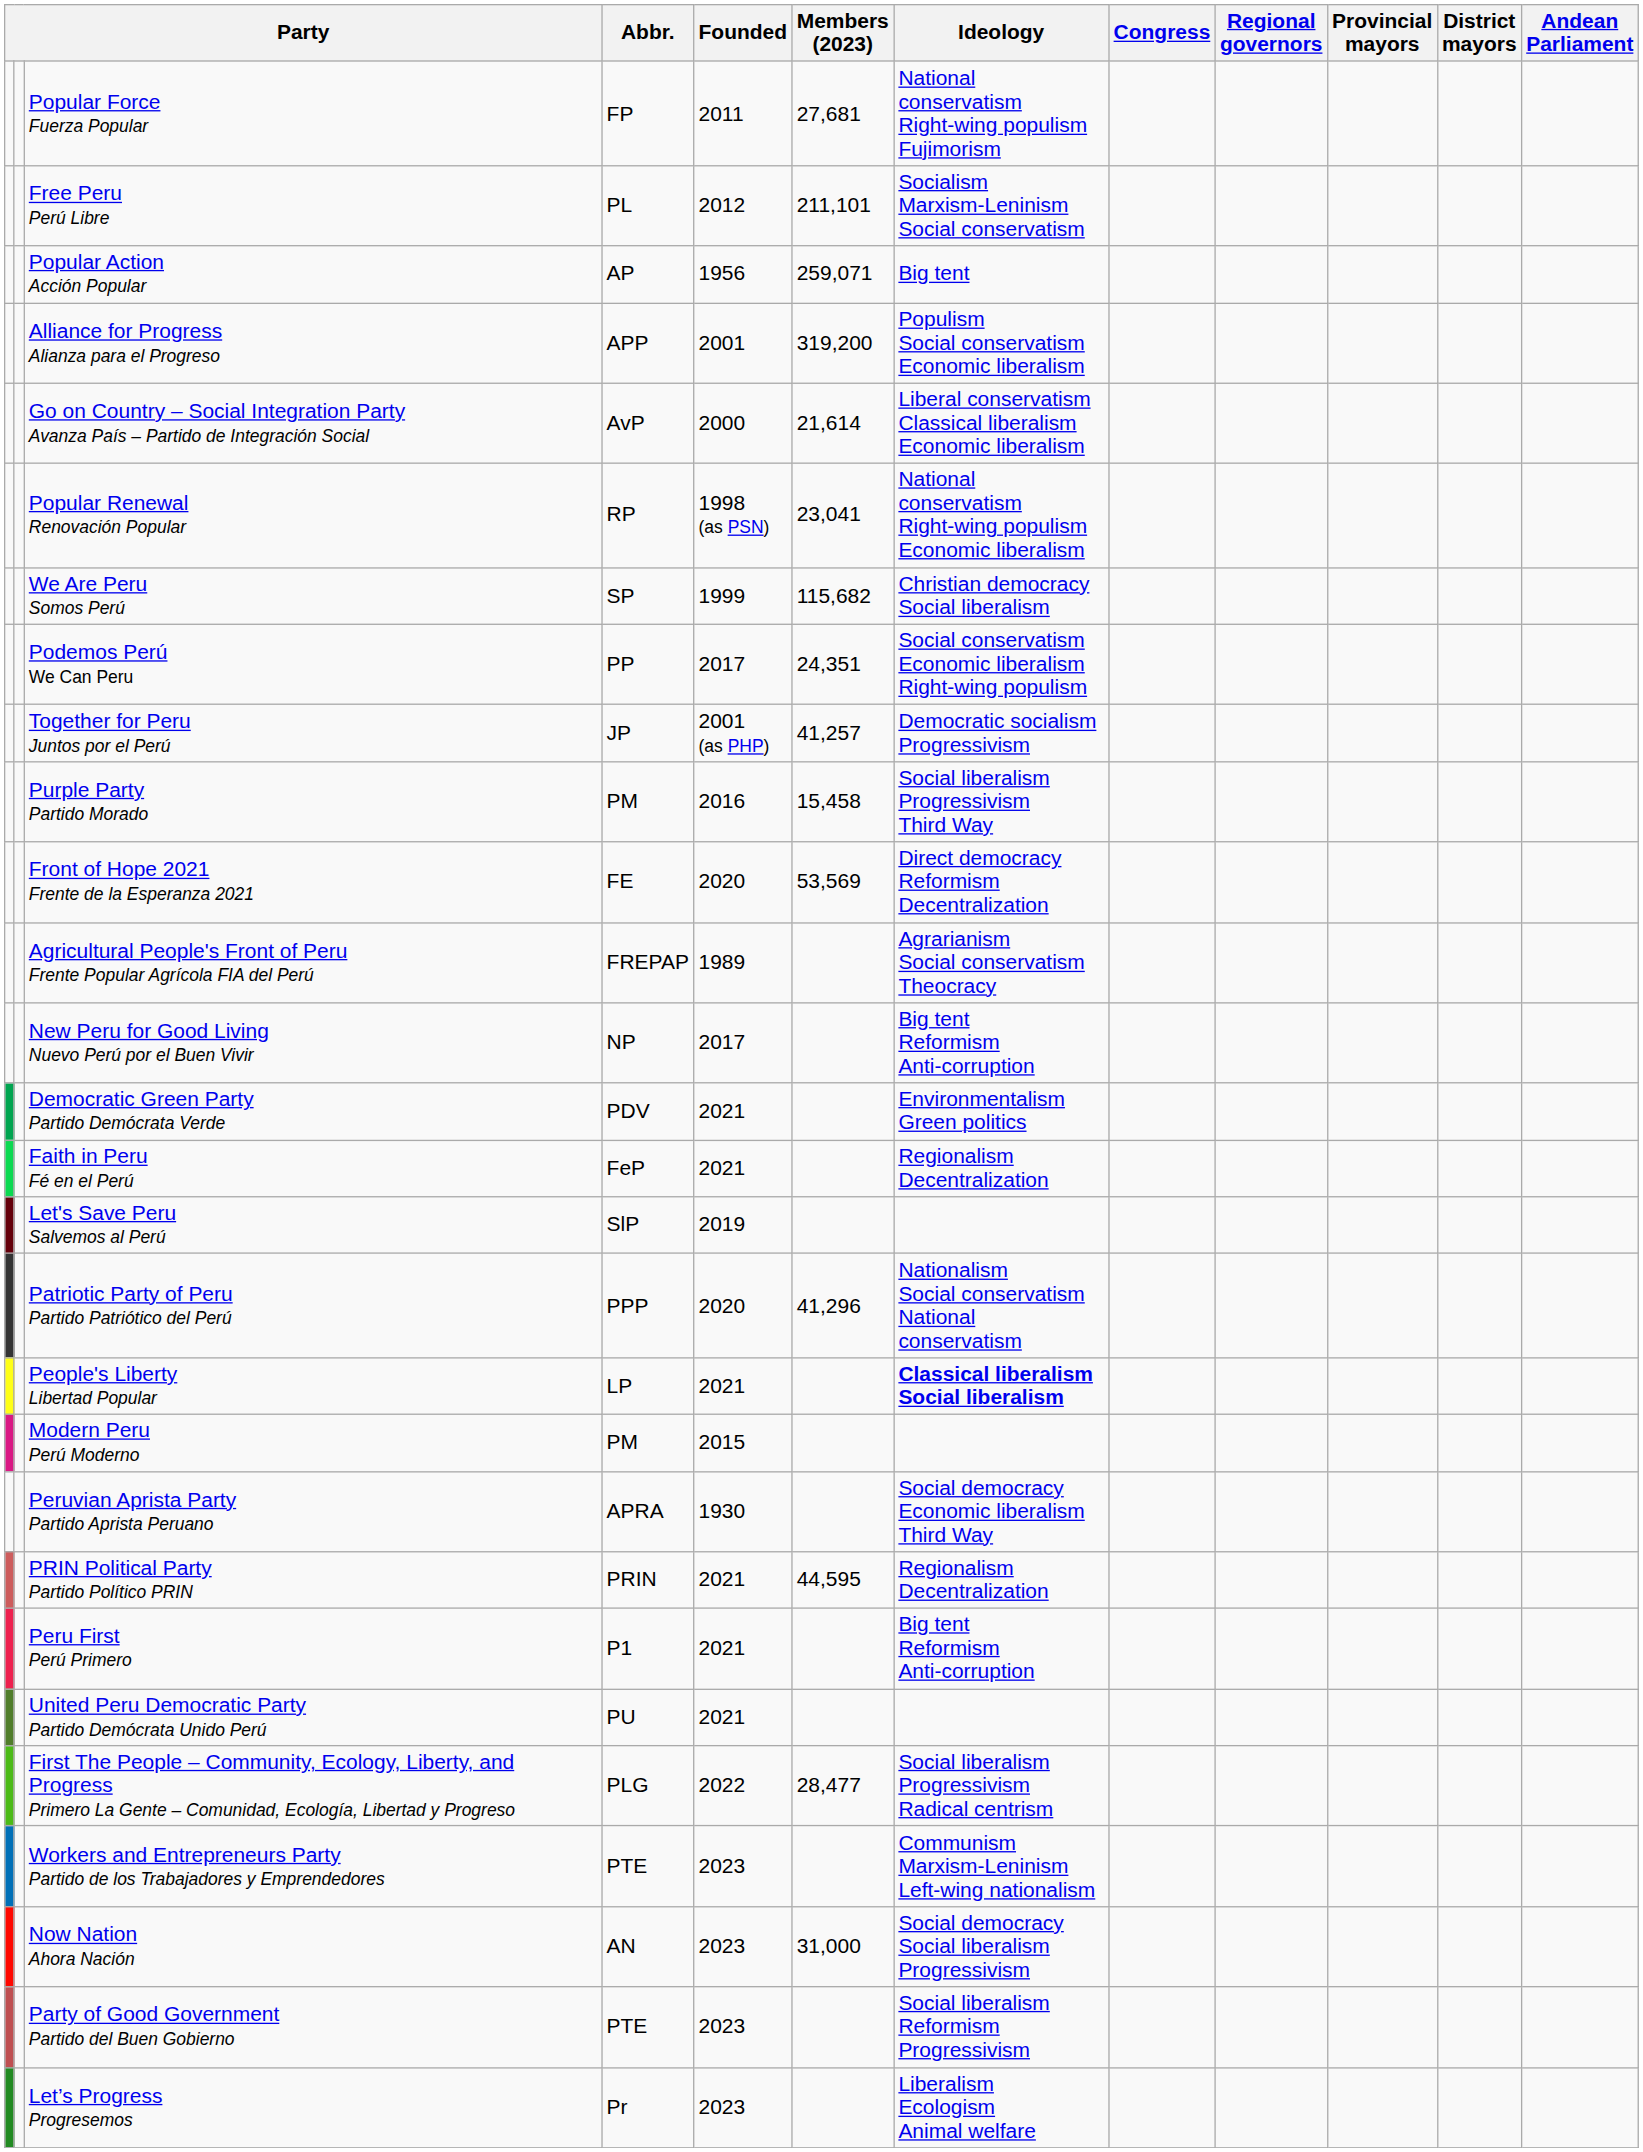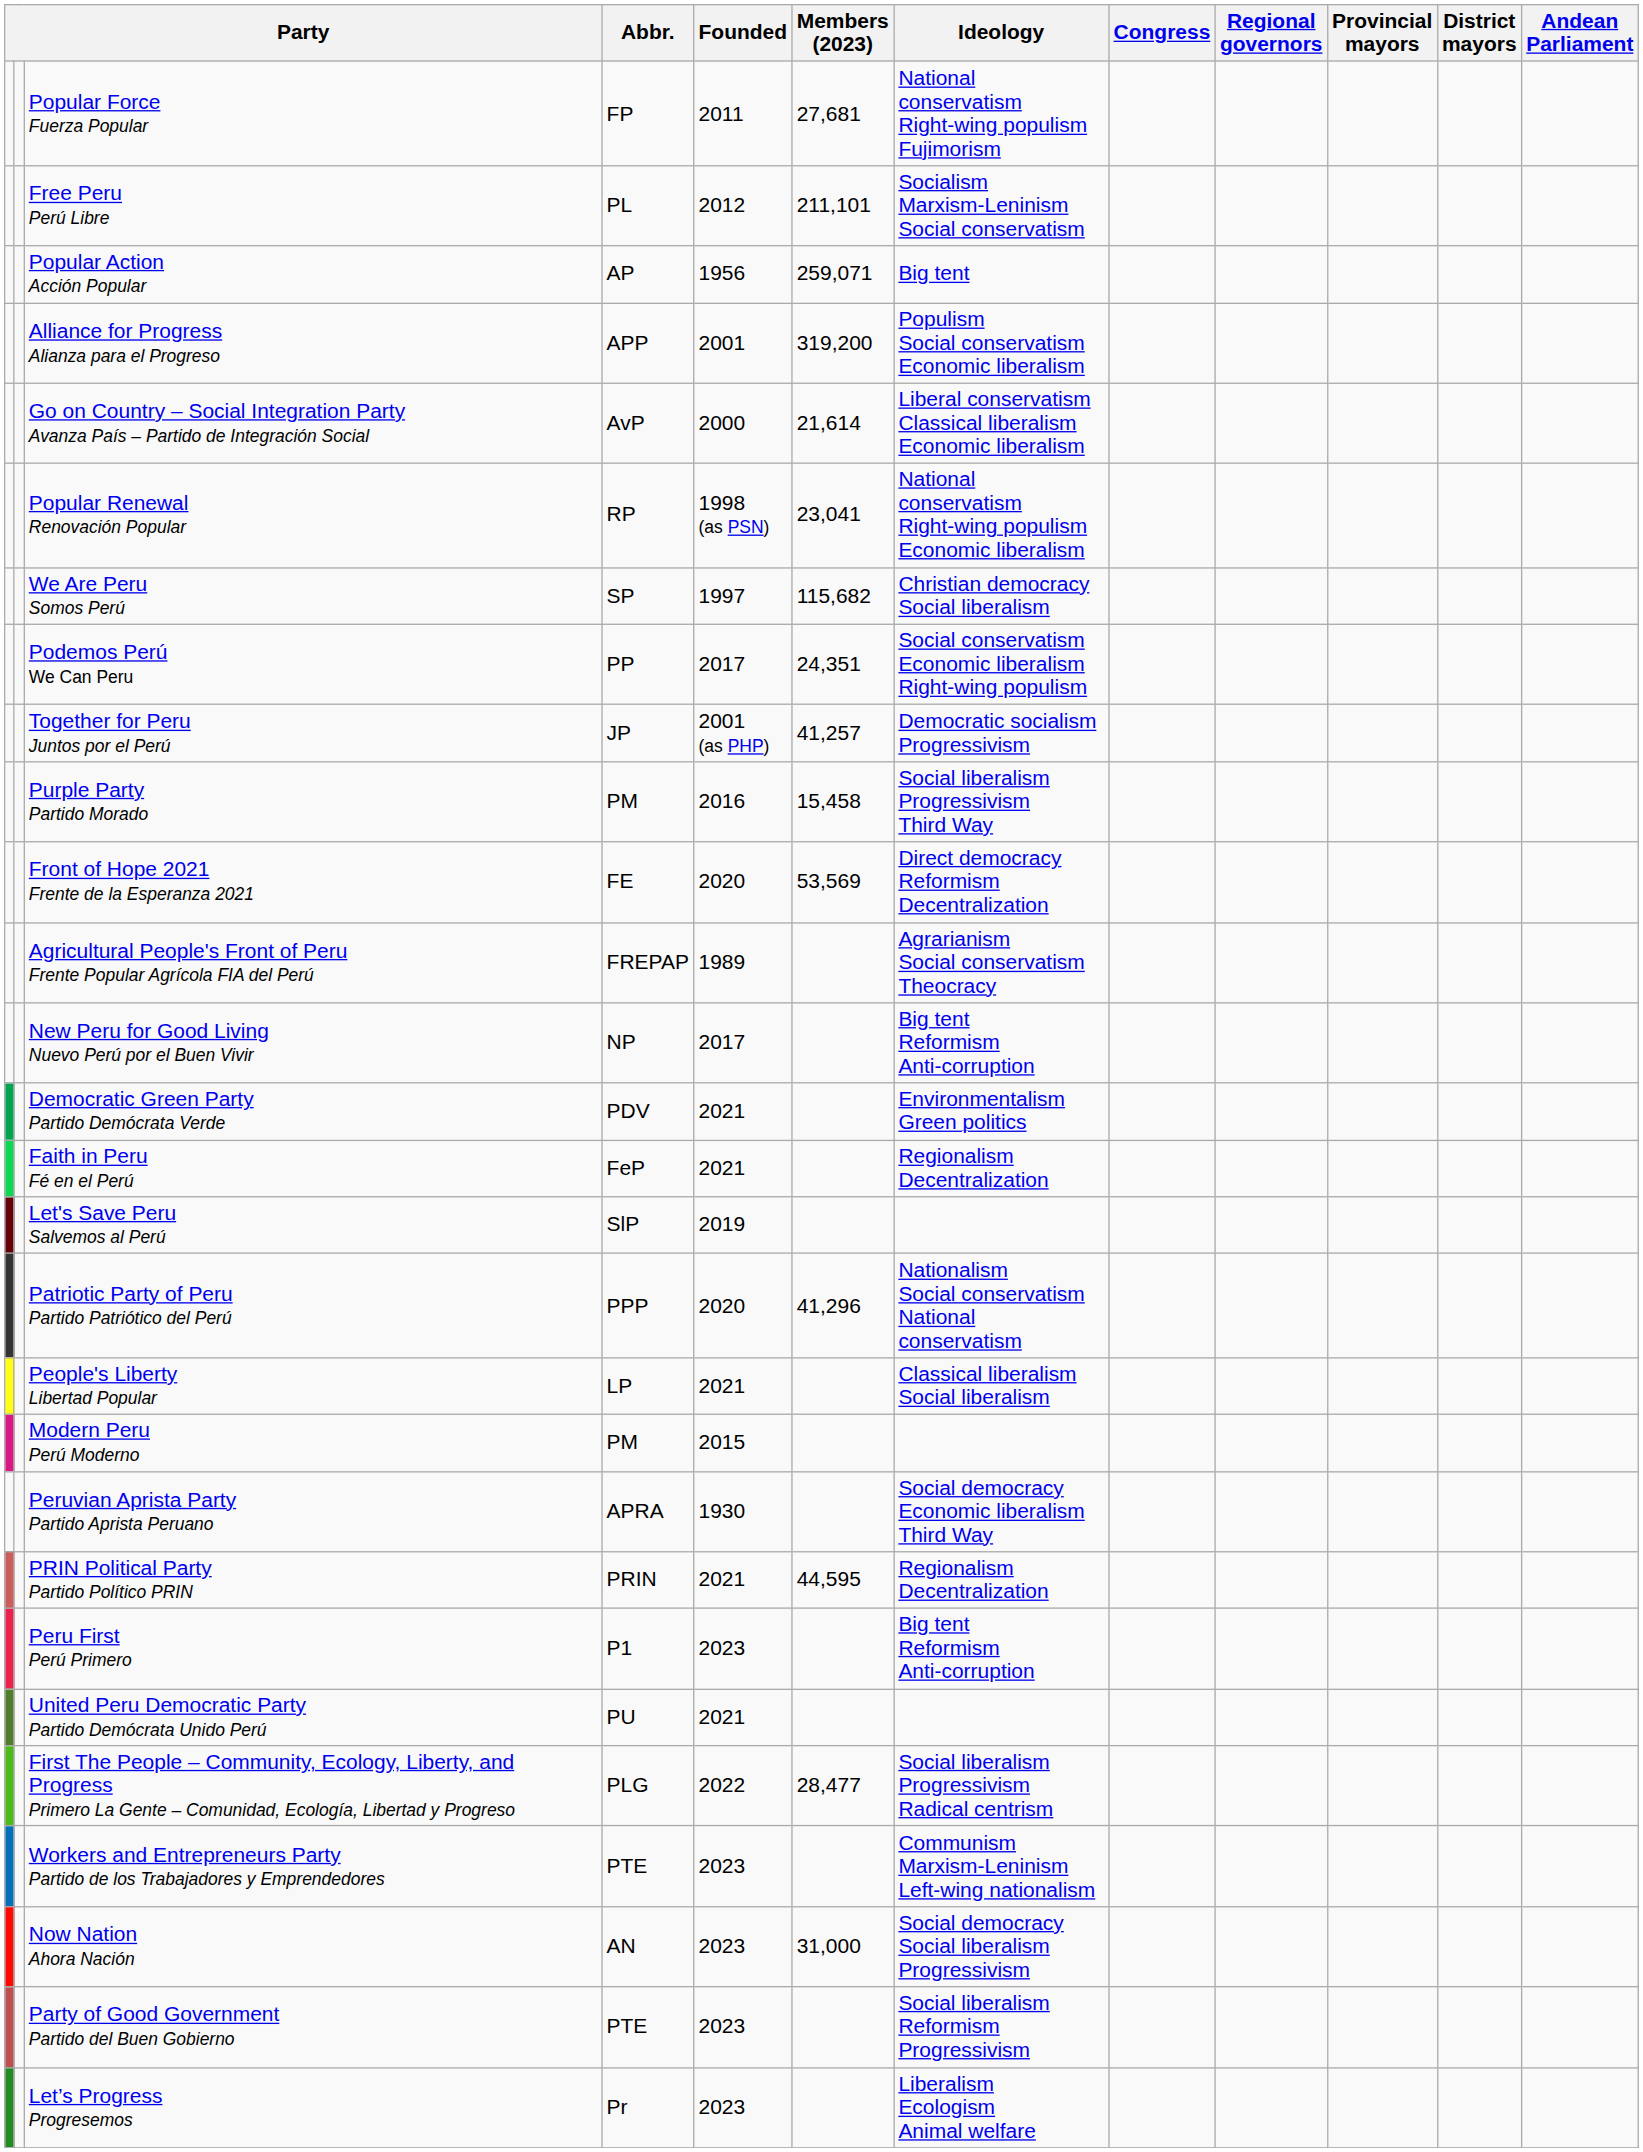(722, 595) 1999 -> (722, 595) 1997
(996, 1385) bold -> (987, 1385) normal
(722, 1648) 2021 -> (722, 1648) 2023
